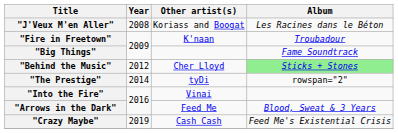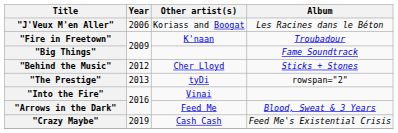(139, 25) 2008 -> (139, 25) 2006
(320, 66) lightgreen background -> (320, 66) no background
(139, 80) 2014 -> (139, 80) 2013
